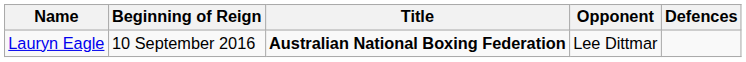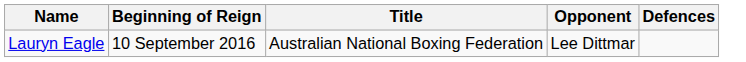(417, 43) bold -> (406, 43) normal
